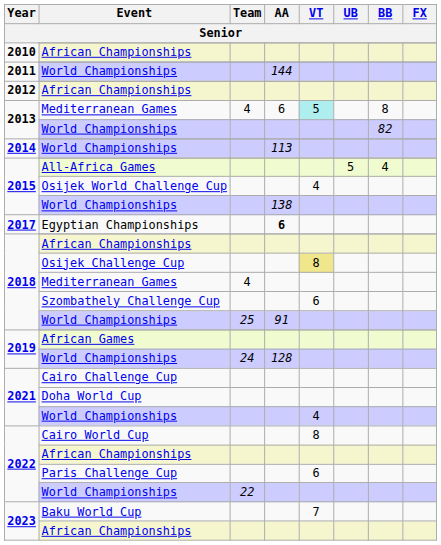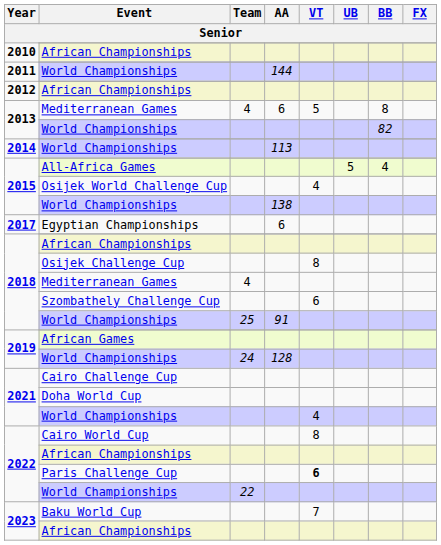(316, 110) paleturquoise background -> (316, 110) no background
(282, 225) bold -> (282, 225) normal
(316, 263) khaki background -> (316, 263) no background
(316, 474) normal -> (316, 474) bold
